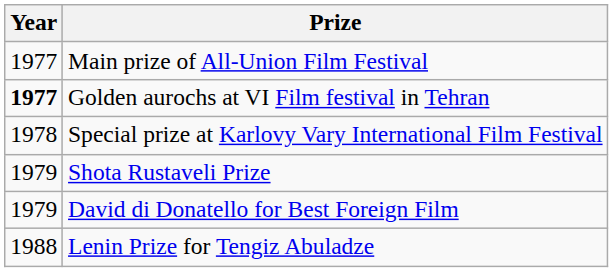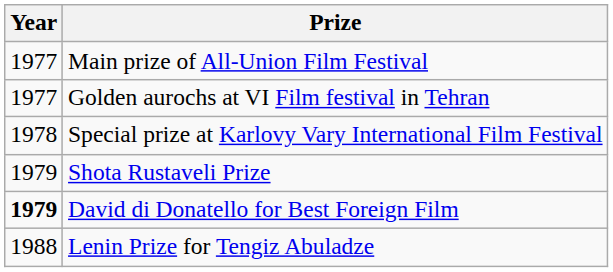(34, 97) bold -> (34, 97) normal
(34, 209) normal -> (34, 209) bold
